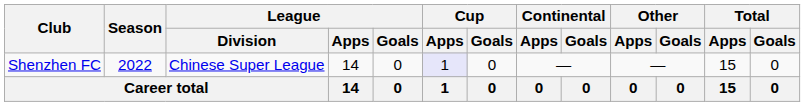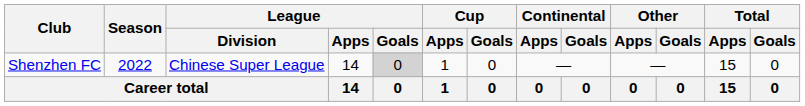(398, 64) no background -> (398, 64) lightgrey background
(445, 64) lavender background -> (445, 64) no background
